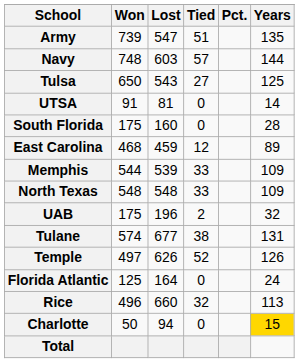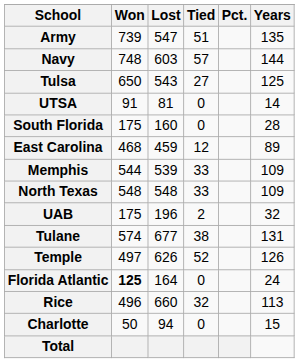(130, 280) normal -> (130, 280) bold
(272, 324) gold background -> (272, 324) no background
